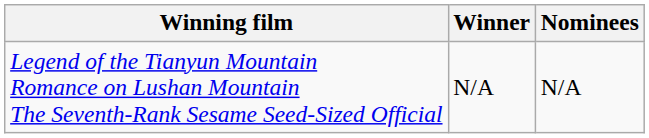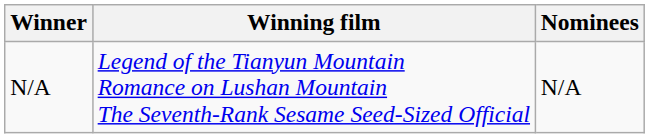columns swapped: (492, 23) <-> (226, 23)
